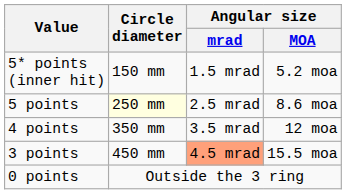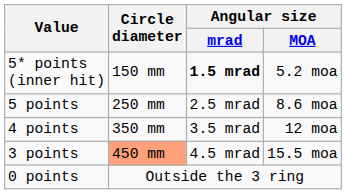(225, 73) normal -> (225, 73) bold
(138, 105) lightyellow background -> (138, 105) no background
(138, 153) no background -> (138, 153) lightsalmon background
(225, 153) lightsalmon background -> (225, 153) no background
